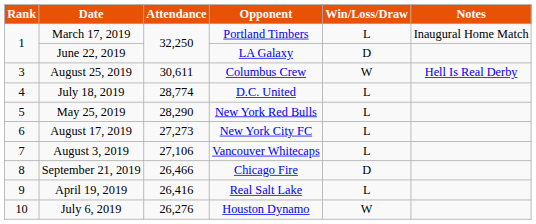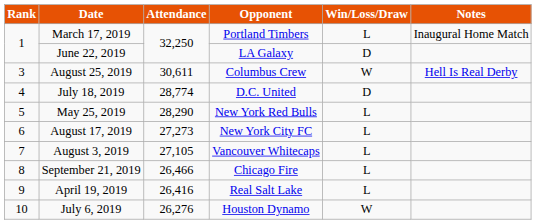(367, 92) L -> (367, 92) D
(176, 151) 27,106 -> (176, 151) 27,105
(367, 170) D -> (367, 170) L
